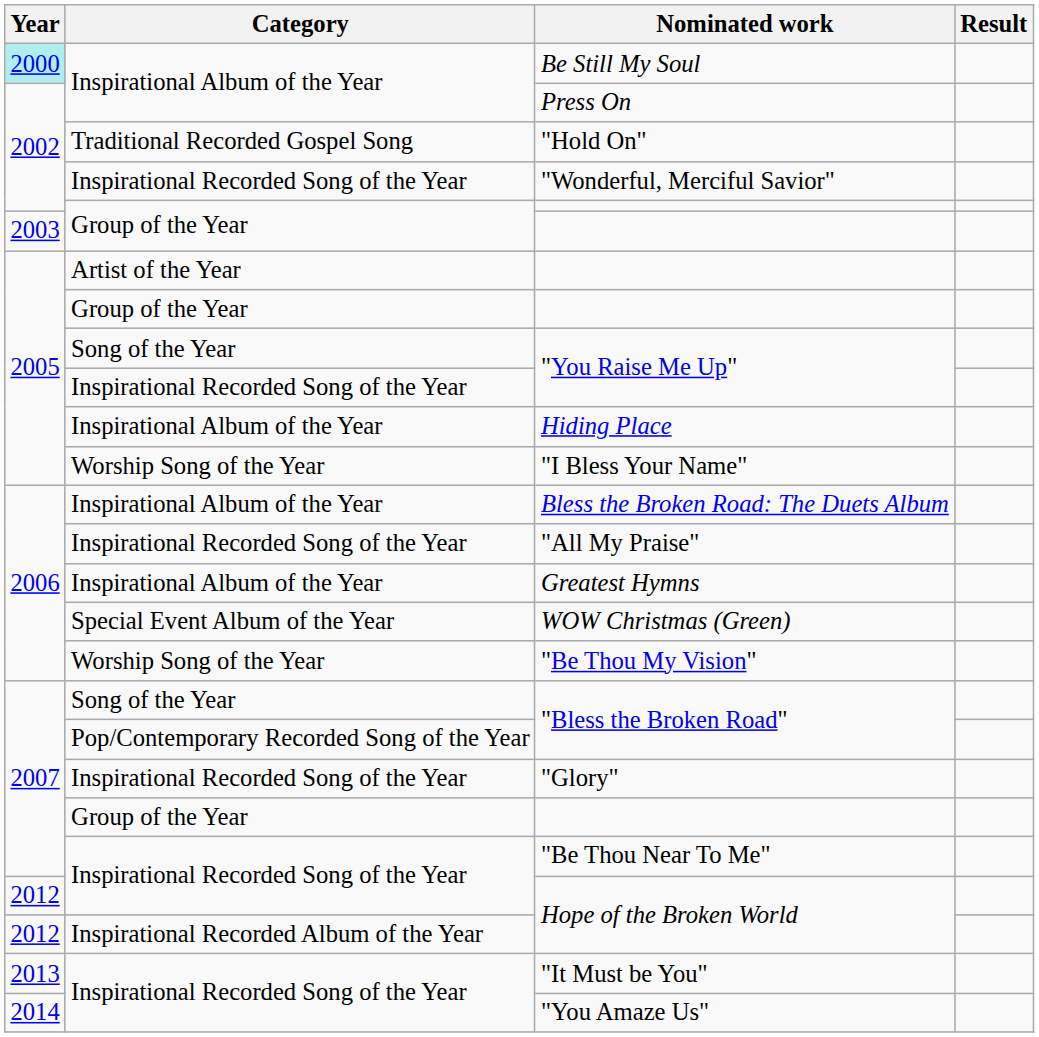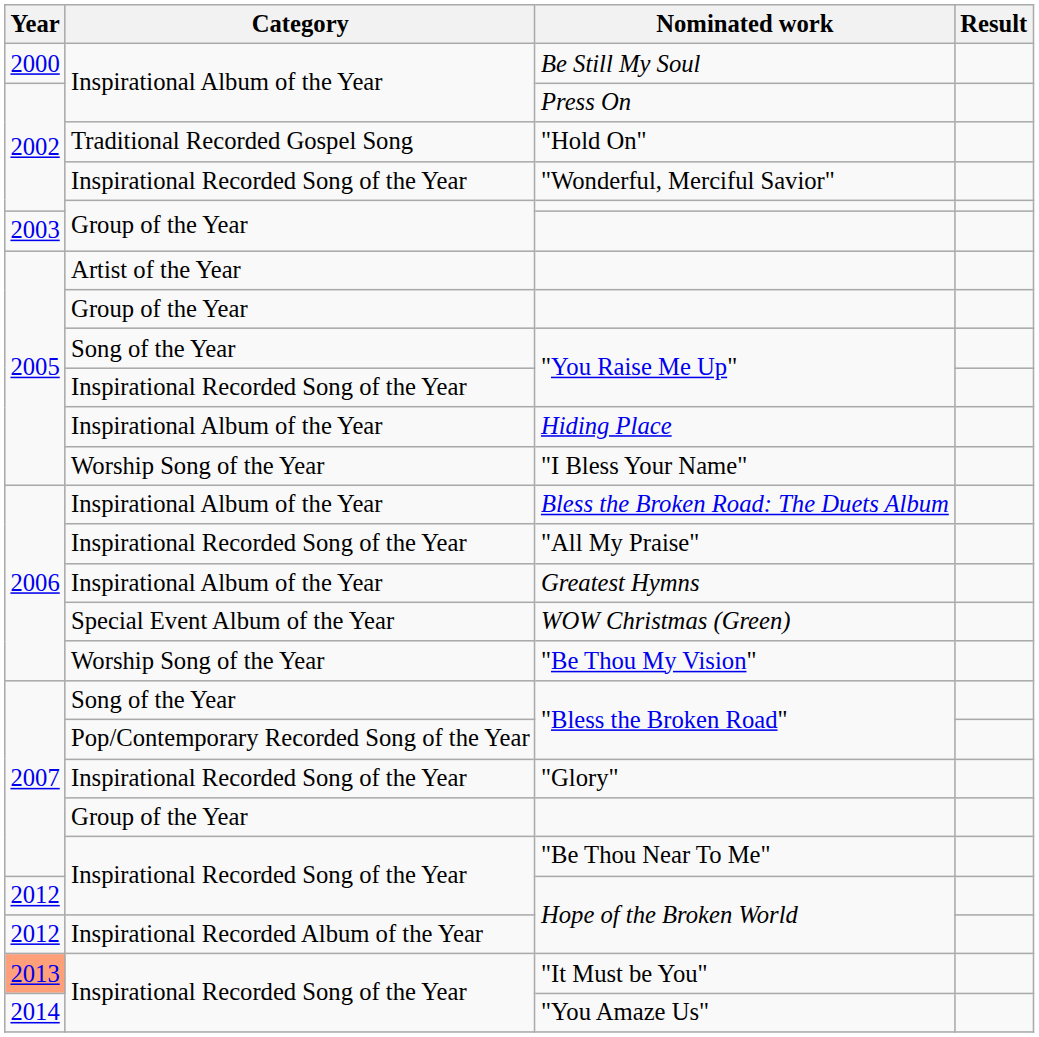(35, 63) paleturquoise background -> (35, 63) no background
(35, 973) no background -> (35, 973) lightsalmon background
